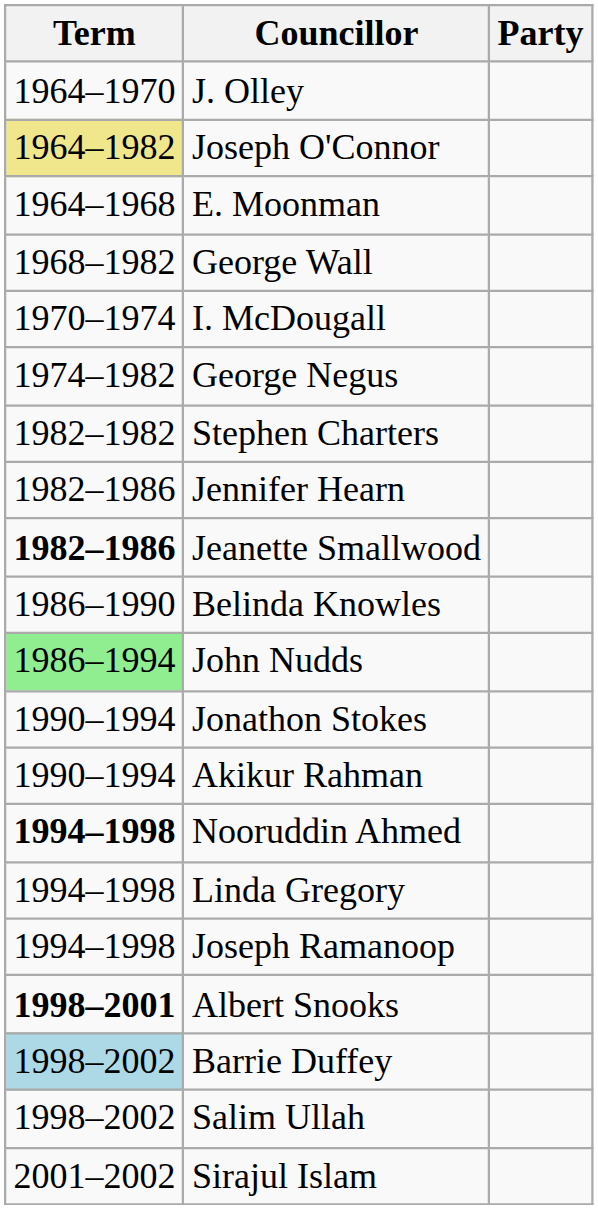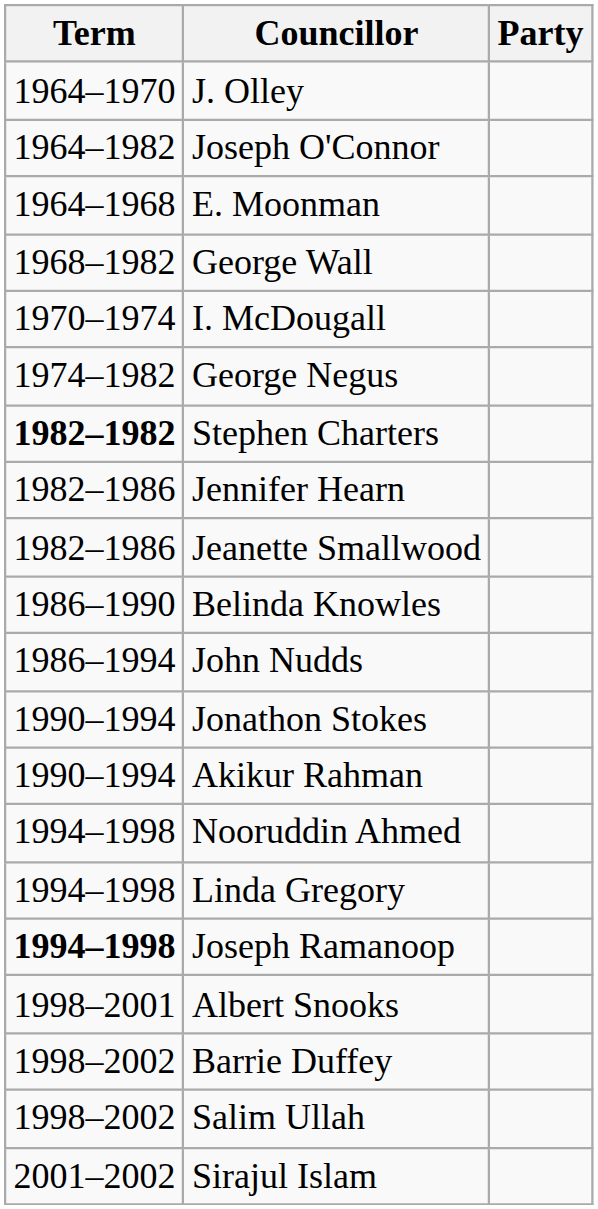(94, 147) khaki background -> (94, 147) no background
(94, 432) normal -> (94, 432) bold
(94, 546) bold -> (94, 546) normal
(94, 661) lightgreen background -> (94, 661) no background
(94, 832) bold -> (94, 832) normal
(94, 946) normal -> (94, 946) bold
(94, 1003) bold -> (94, 1003) normal
(94, 1060) lightblue background -> (94, 1060) no background
